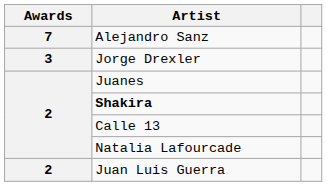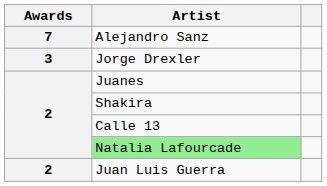(124, 104) bold -> (124, 104) normal
(168, 148) no background -> (168, 148) lightgreen background
